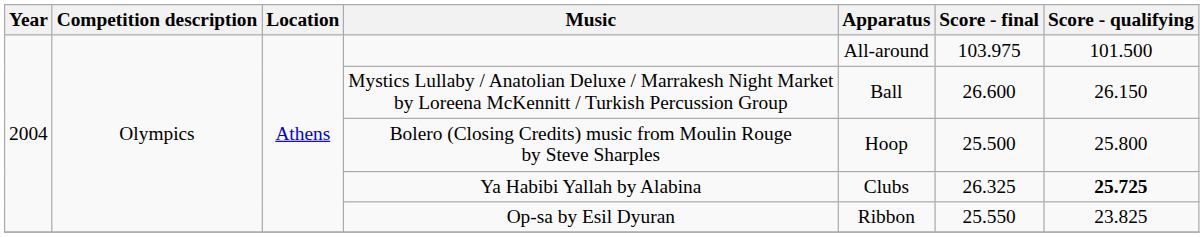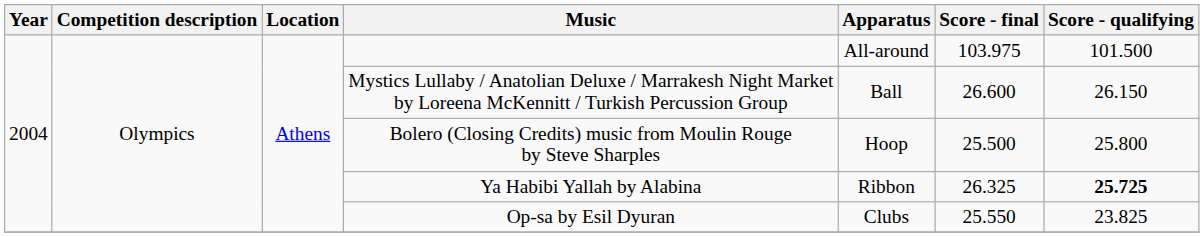(886, 186) Clubs -> (886, 186) Ribbon
(886, 216) Ribbon -> (886, 216) Clubs
